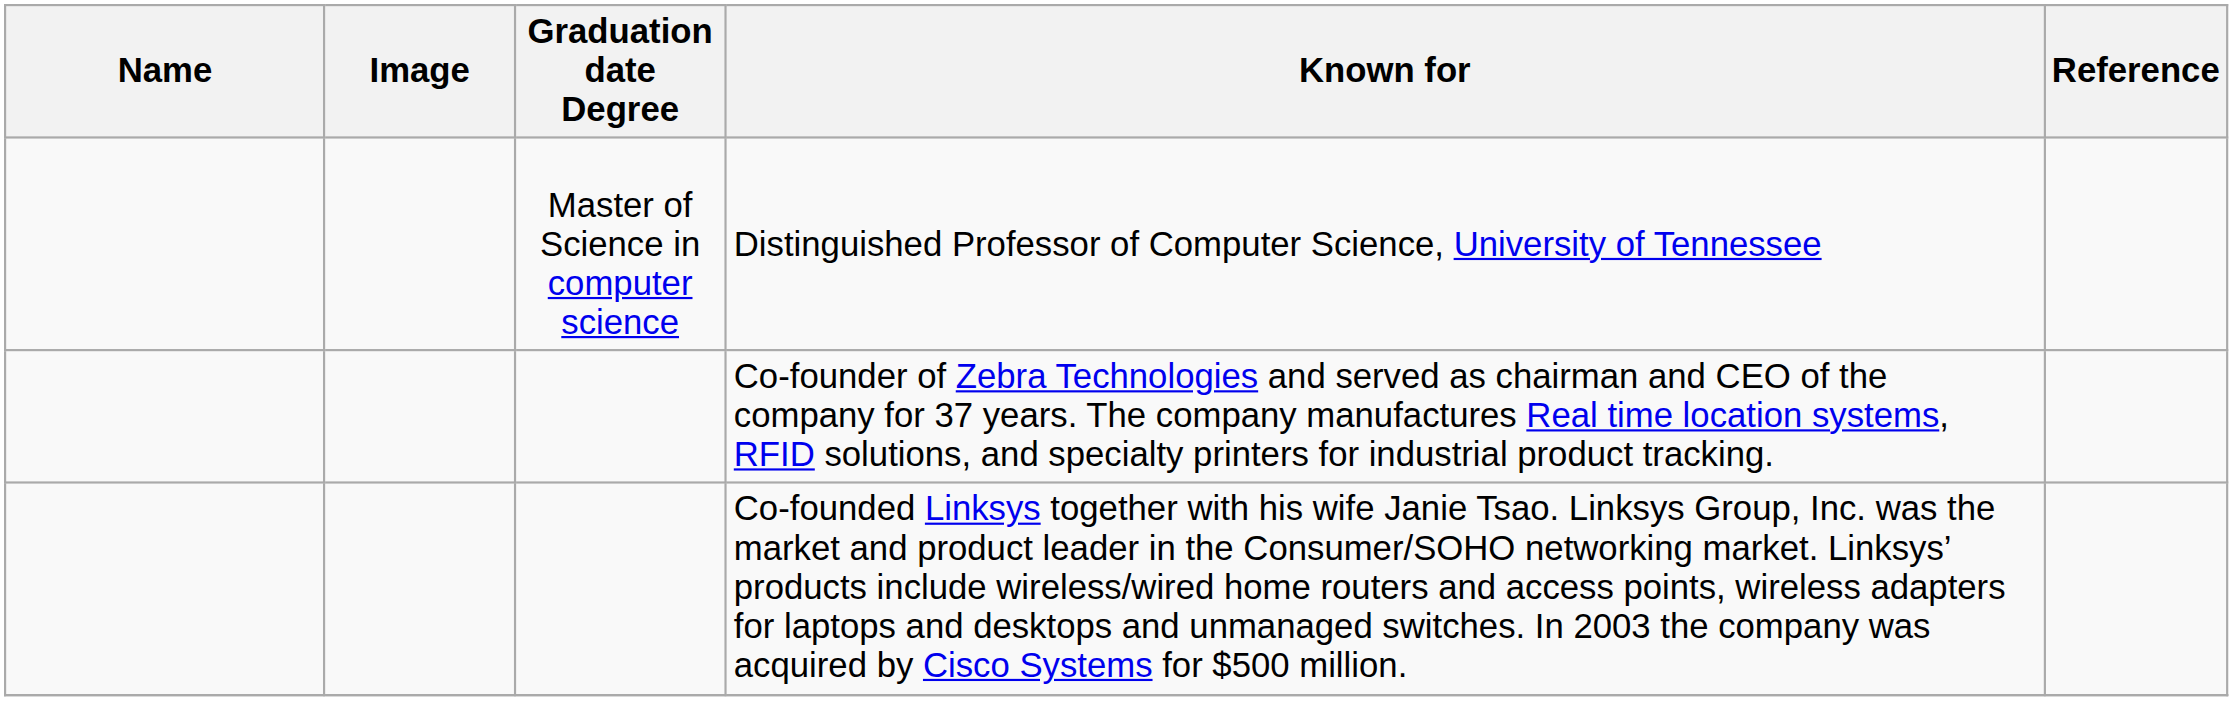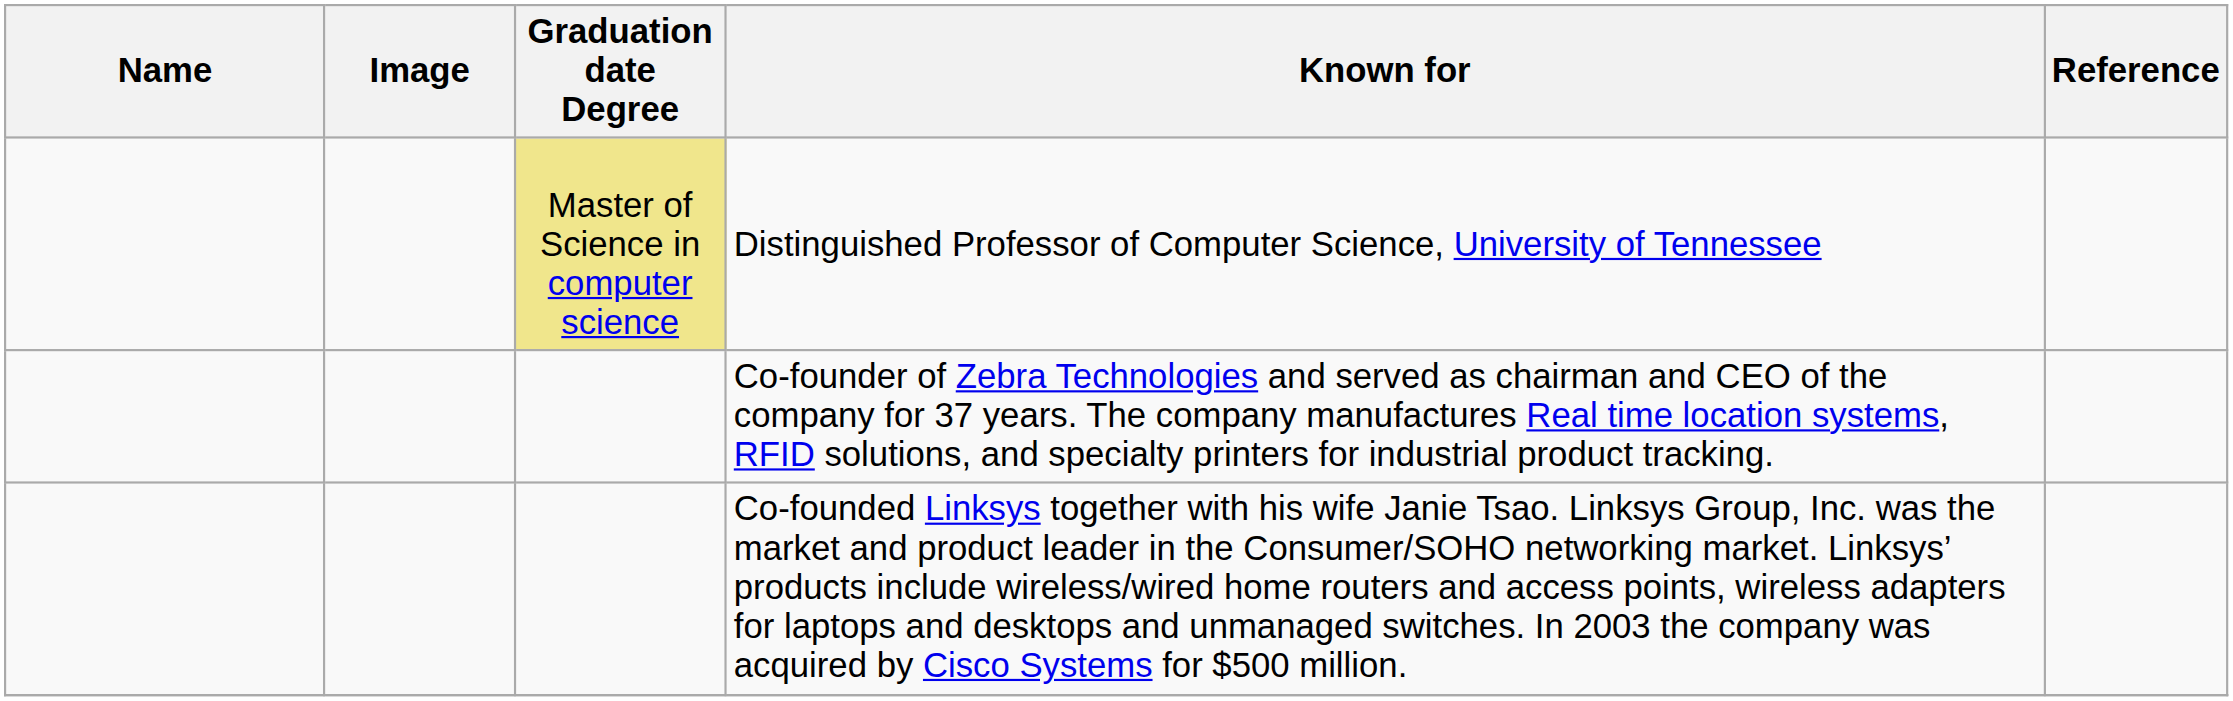(620, 262) no background -> (620, 262) khaki background
